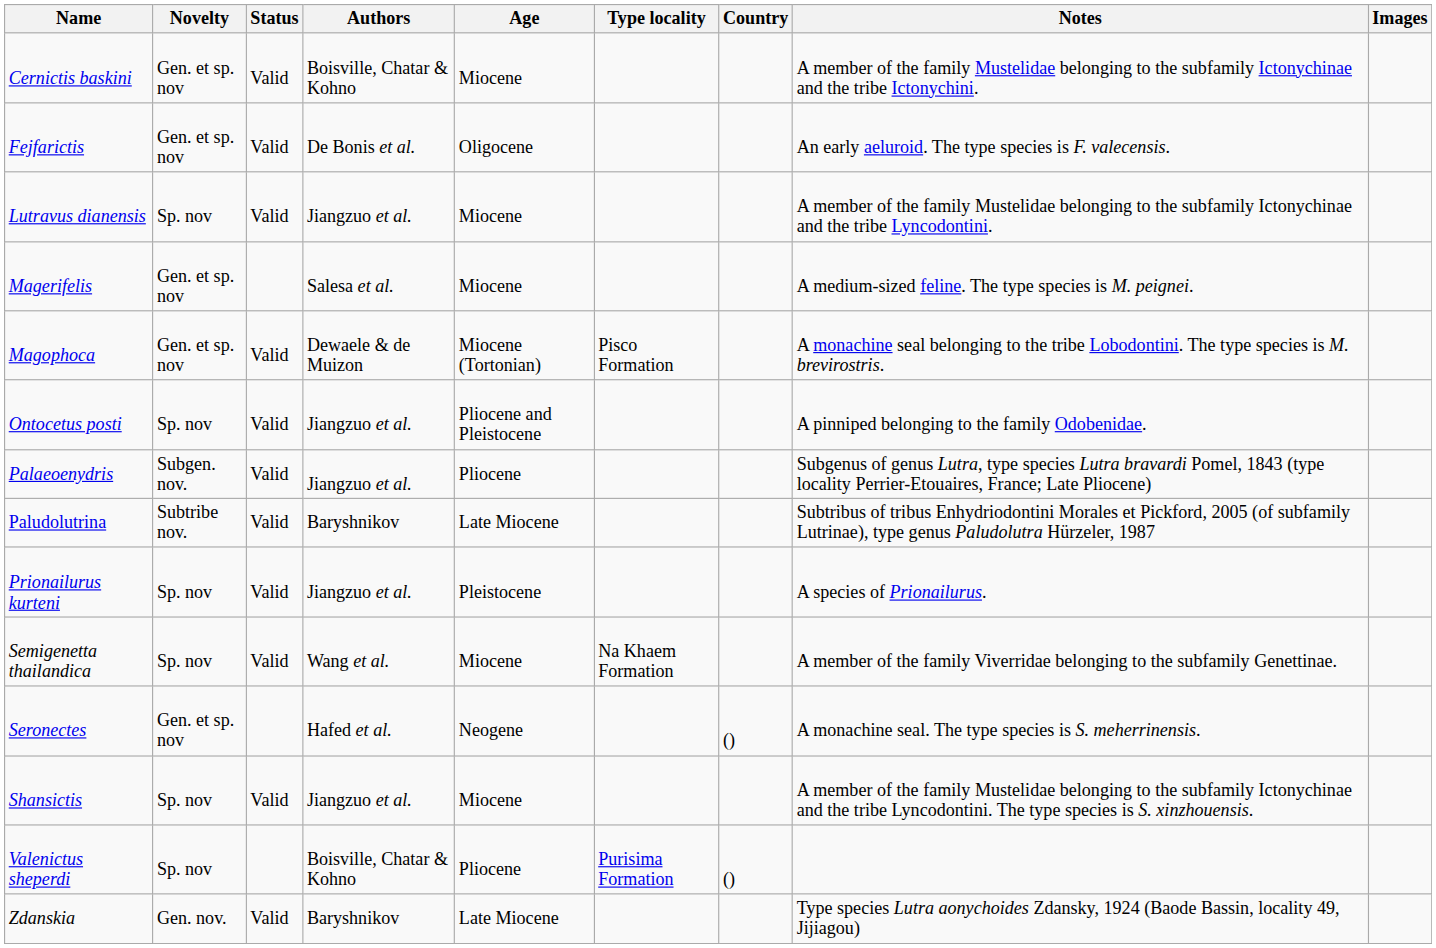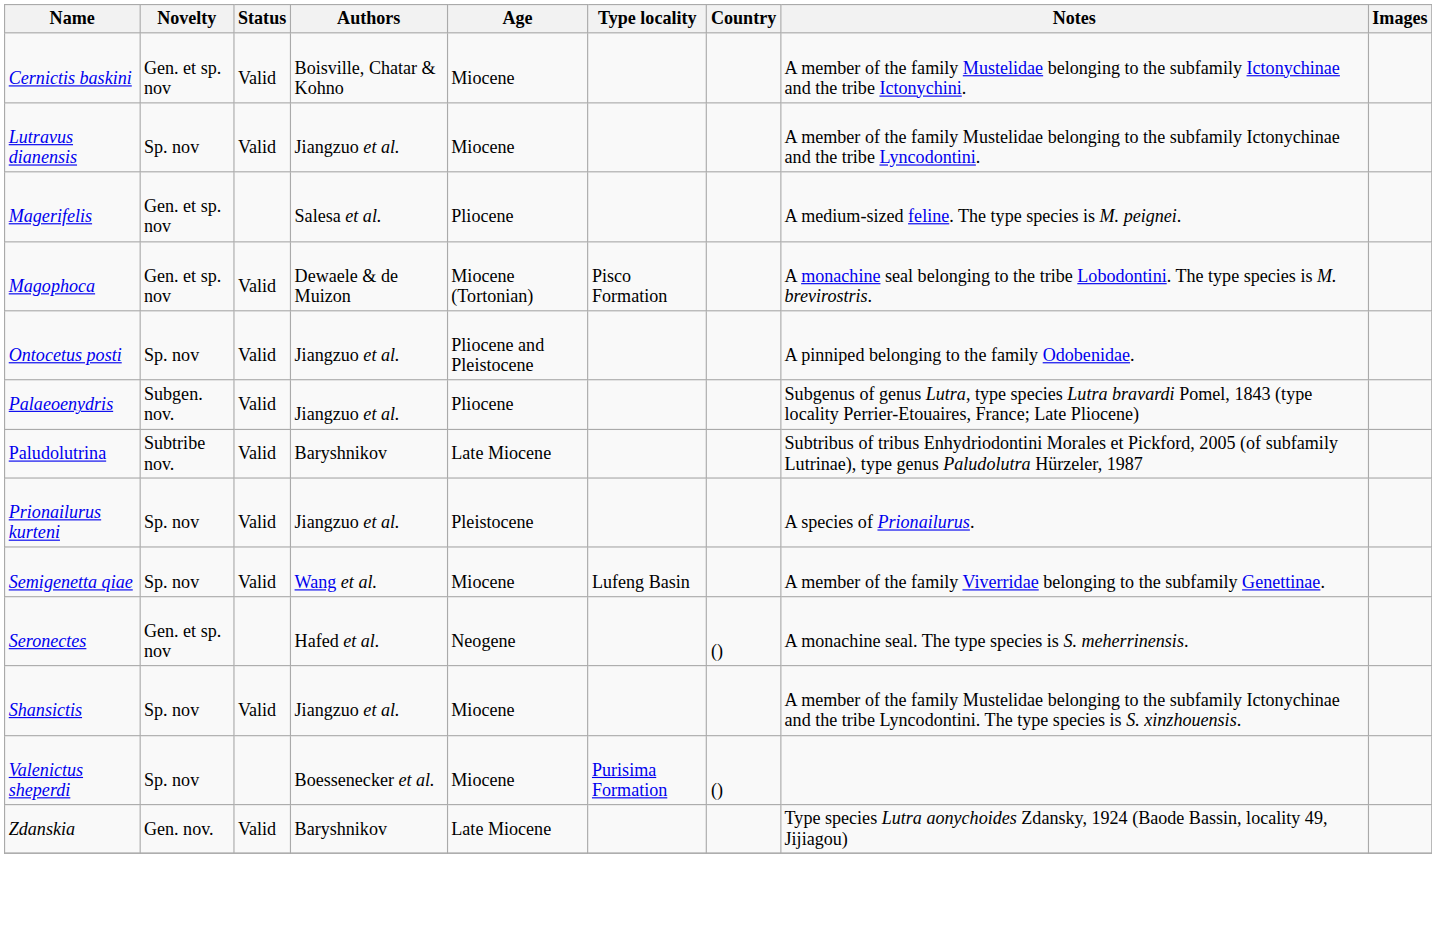- row: (46, 147)
(490, 286) Miocene -> (482, 216) Pliocene
+ row: (71, 582)
- row: (53, 661)
(377, 869) Boisville, Chatar & Kohno -> (365, 779) Boessenecker et al.
(490, 869) Pliocene -> (483, 779) Miocene
